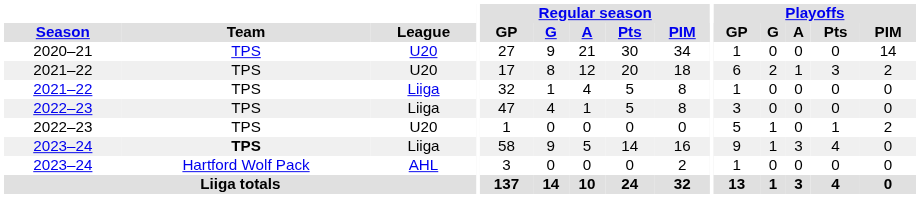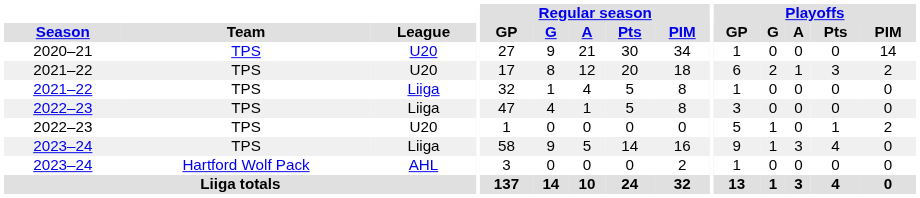(246, 146) bold -> (246, 146) normal
